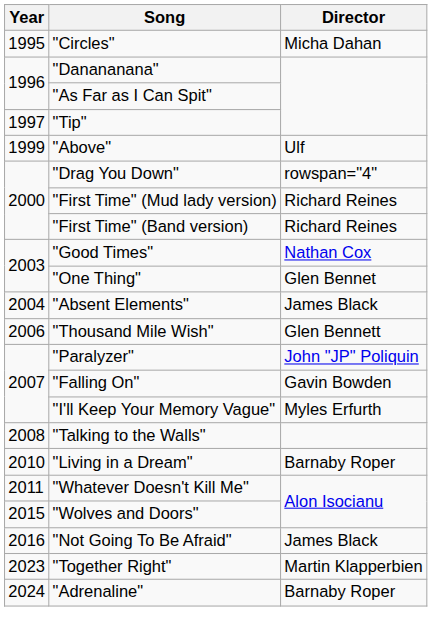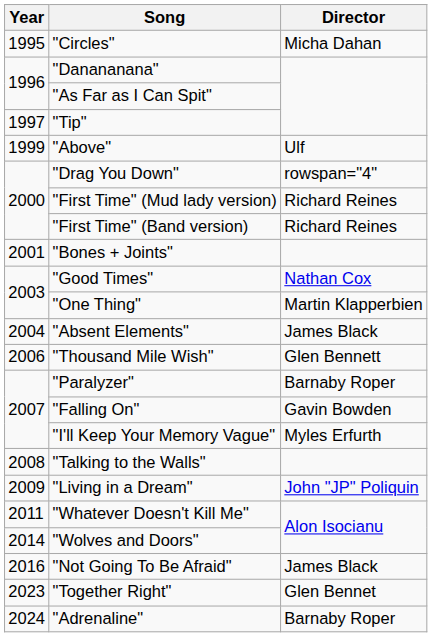+ row: (113, 252)
(330, 278) Glen Bennet -> (353, 305) Martin Klapperbien
(352, 357) John "JP" Poliquin -> (340, 383) Barnaby Roper
(27, 461) 2010 -> (27, 488) 2009
(340, 461) Barnaby Roper -> (352, 488) John "JP" Poliquin
(27, 514) 2015 -> (27, 540) 2014
(353, 566) Martin Klapperbien -> (330, 592) Glen Bennet
